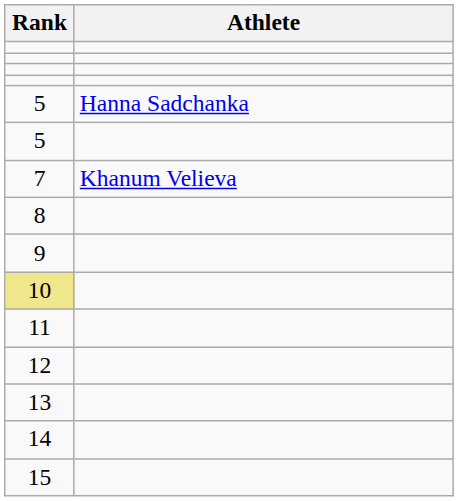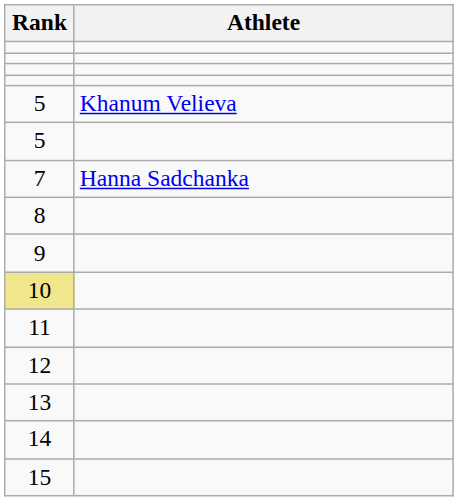(164, 103) Hanna Sadchanka -> (158, 103) Khanum Velieva
(158, 178) Khanum Velieva -> (164, 178) Hanna Sadchanka
